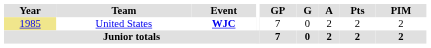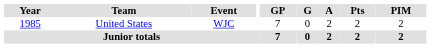(30, 23) khaki background -> (30, 23) no background
(224, 23) bold -> (224, 23) normal
